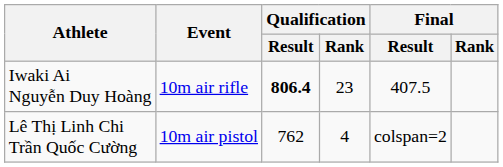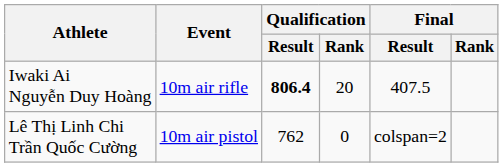(345, 86) 23 -> (345, 86) 20
(345, 136) 4 -> (345, 136) 0
